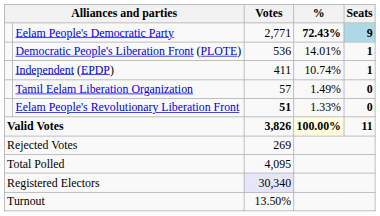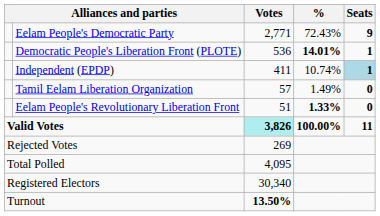(322, 32) bold -> (323, 32) normal
(370, 32) lightblue background -> (370, 32) no background
(323, 51) normal -> (322, 51) bold
(370, 70) no background -> (370, 70) lightblue background
(285, 107) bold -> (285, 107) normal
(326, 107) normal -> (325, 107) bold
(278, 126) no background -> (278, 126) paleturquoise background
(319, 126) lightyellow background -> (319, 126) no background
(275, 182) lavender background -> (275, 182) no background
(273, 201) normal -> (272, 201) bold
